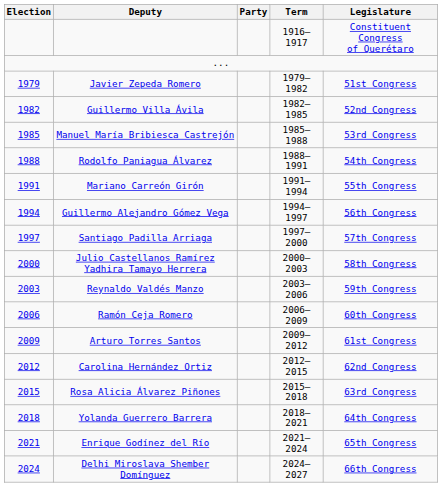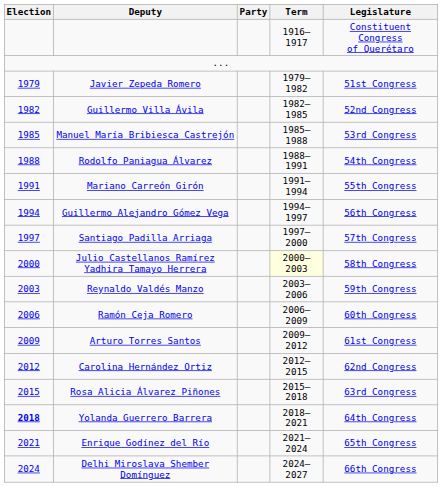(296, 263) no background -> (296, 263) lightyellow background
(29, 418) normal -> (29, 418) bold
